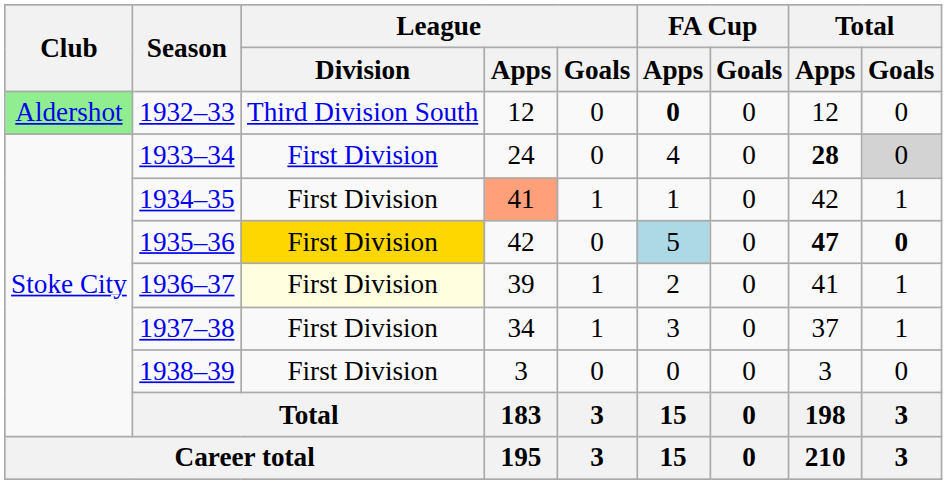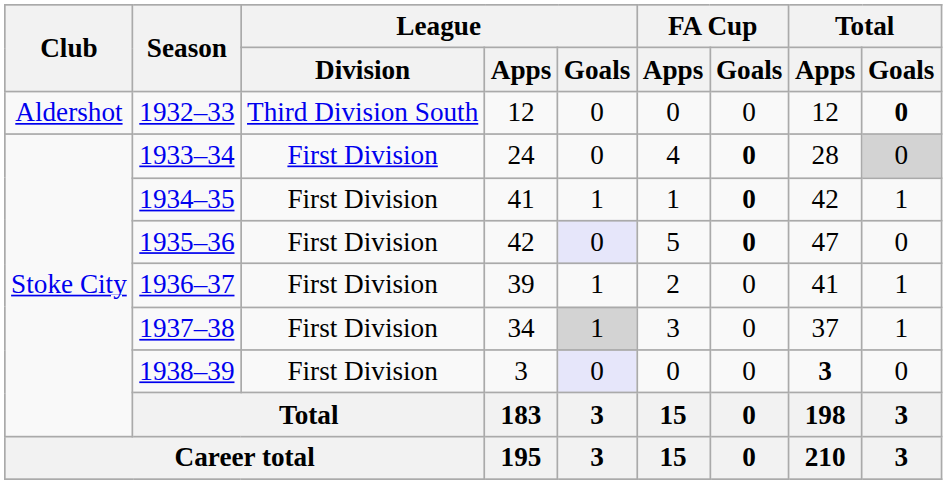(69, 112) lightgreen background -> (69, 112) no background
(673, 112) bold -> (673, 112) normal
(901, 112) normal -> (901, 112) bold
(749, 155) normal -> (749, 155) bold
(825, 155) bold -> (825, 155) normal
(521, 198) lightsalmon background -> (521, 198) no background
(749, 198) normal -> (749, 198) bold
(363, 241) gold background -> (363, 241) no background
(597, 241) no background -> (597, 241) lavender background
(673, 241) lightblue background -> (673, 241) no background
(749, 241) normal -> (749, 241) bold
(825, 241) bold -> (825, 241) normal
(901, 241) bold -> (901, 241) normal
(363, 284) lightyellow background -> (363, 284) no background
(597, 328) no background -> (597, 328) lightgrey background
(597, 371) no background -> (597, 371) lavender background
(825, 371) normal -> (825, 371) bold
